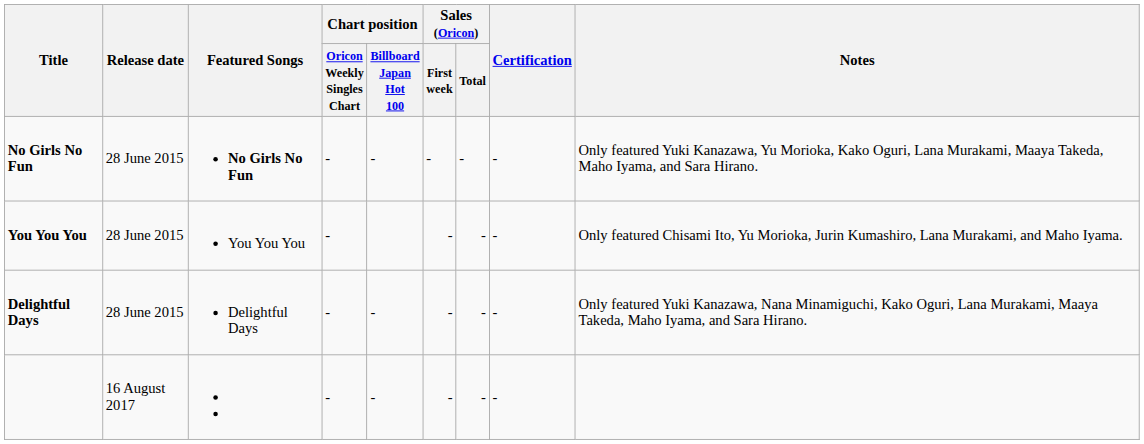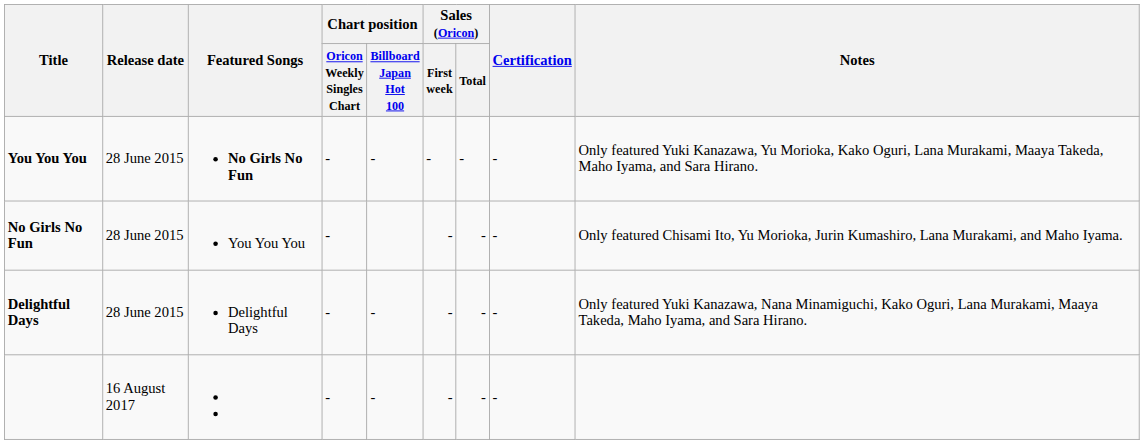(45, 158) No Girls No Fun -> (47, 158) You You You
(47, 235) You You You -> (45, 235) No Girls No Fun
